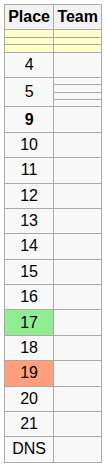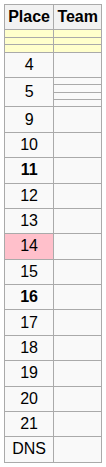(29, 119) bold -> (29, 119) normal
(29, 170) normal -> (29, 170) bold
(29, 246) no background -> (29, 246) pink background
(29, 297) normal -> (29, 297) bold
(29, 322) lightgreen background -> (29, 322) no background
(29, 373) lightsalmon background -> (29, 373) no background
